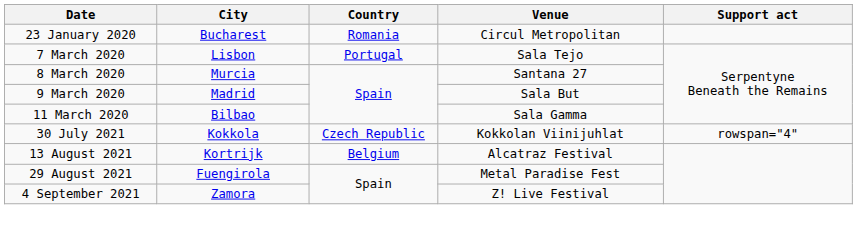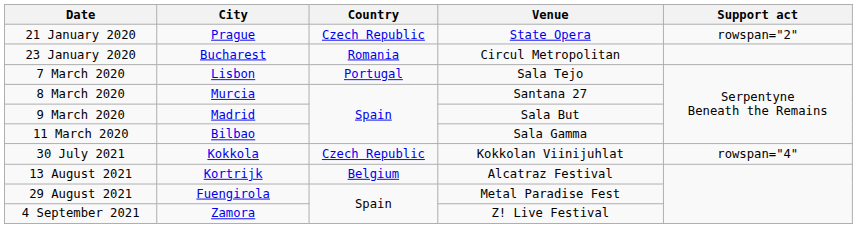+ row: (81, 34)
